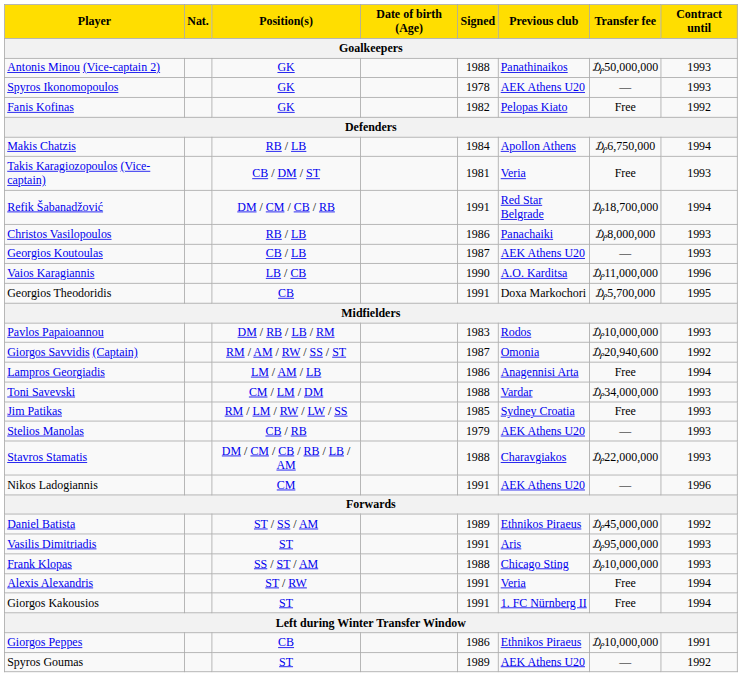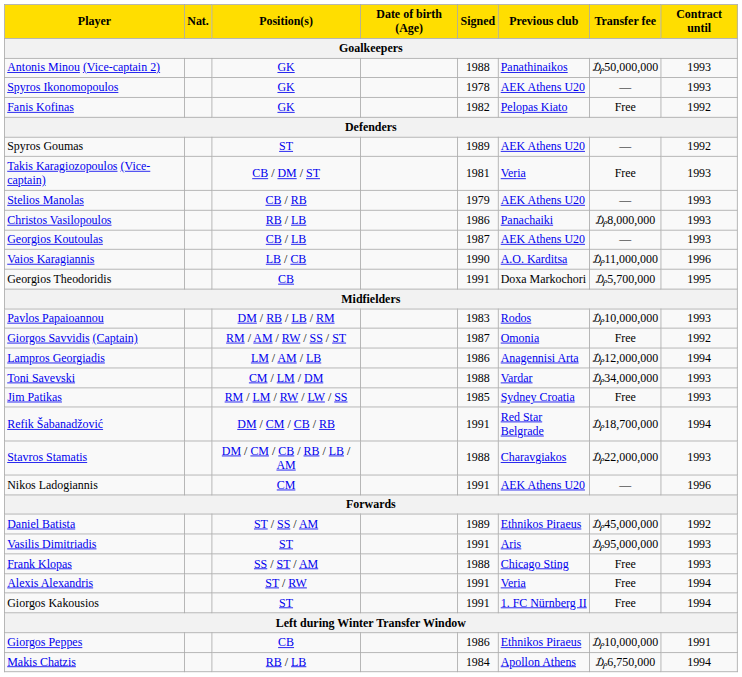rows swapped: (42, 147) <-> (45, 662)
rows swapped: (46, 431) <-> (55, 207)
(625, 352) ₯20,940,600 -> (625, 338) Free
(625, 372) Free -> (625, 358) ₯12,000,000
(625, 563) ₯10,000,000 -> (625, 563) Free
